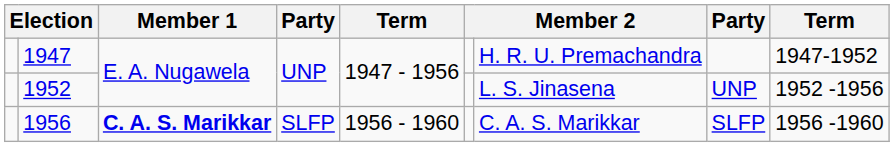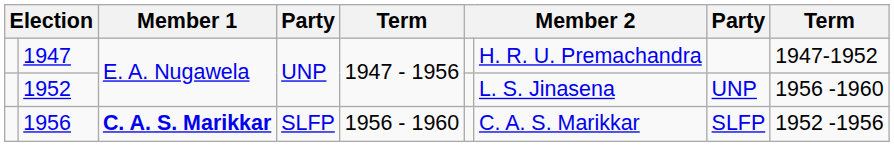(829, 89) 1952 -1956 -> (829, 89) 1956 -1960
(829, 123) 1956 -1960 -> (829, 123) 1952 -1956
